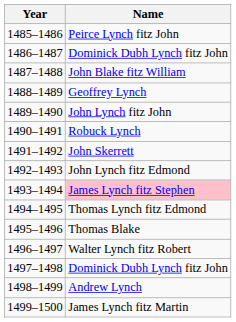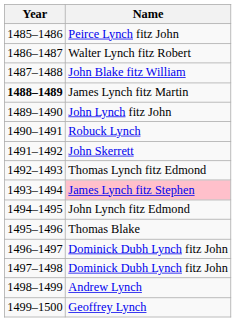(148, 53) Dominick Dubh Lynch fitz John -> (130, 53) Walter Lynch fitz Robert
(35, 92) normal -> (35, 92) bold
(107, 92) Geoffrey Lynch -> (128, 92) James Lynch fitz Martin
(129, 170) John Lynch fitz Edmond -> (137, 170) Thomas Lynch fitz Edmond
(137, 209) Thomas Lynch fitz Edmond -> (129, 209) John Lynch fitz Edmond
(130, 248) Walter Lynch fitz Robert -> (148, 248) Dominick Dubh Lynch fitz John
(128, 307) James Lynch fitz Martin -> (107, 307) Geoffrey Lynch
